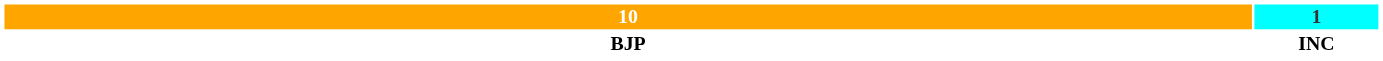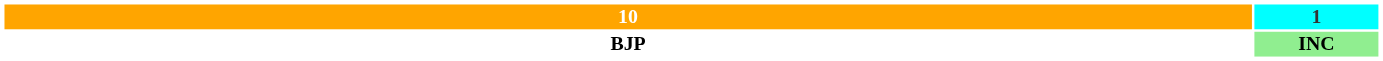(1316, 44) no background -> (1316, 44) lightgreen background
